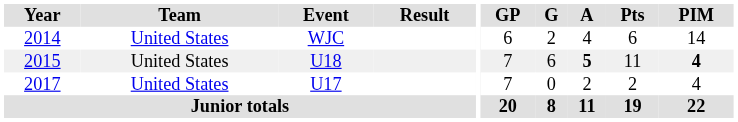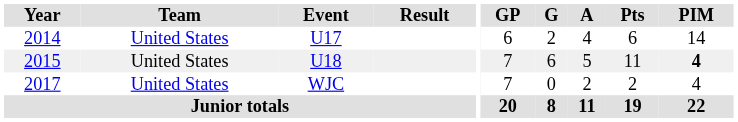(326, 38) WJC -> (326, 38) U17
(587, 60) bold -> (587, 60) normal
(326, 83) U17 -> (326, 83) WJC
